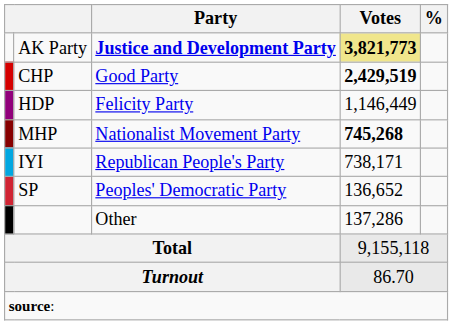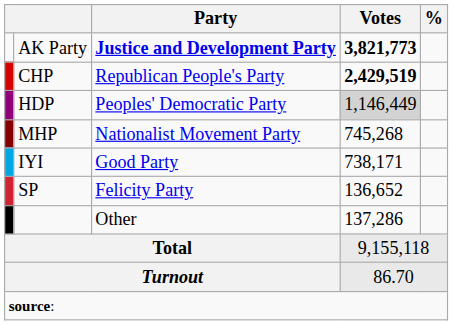(380, 47) khaki background -> (380, 47) no background
(137, 76) Good Party -> (190, 76) Republican People's Party
(144, 104) Felicity Party -> (191, 104) Peoples' Democratic Party
(380, 104) no background -> (380, 104) lightgrey background
(374, 133) bold -> (374, 133) normal
(190, 162) Republican People's Party -> (137, 162) Good Party
(191, 190) Peoples' Democratic Party -> (144, 190) Felicity Party
